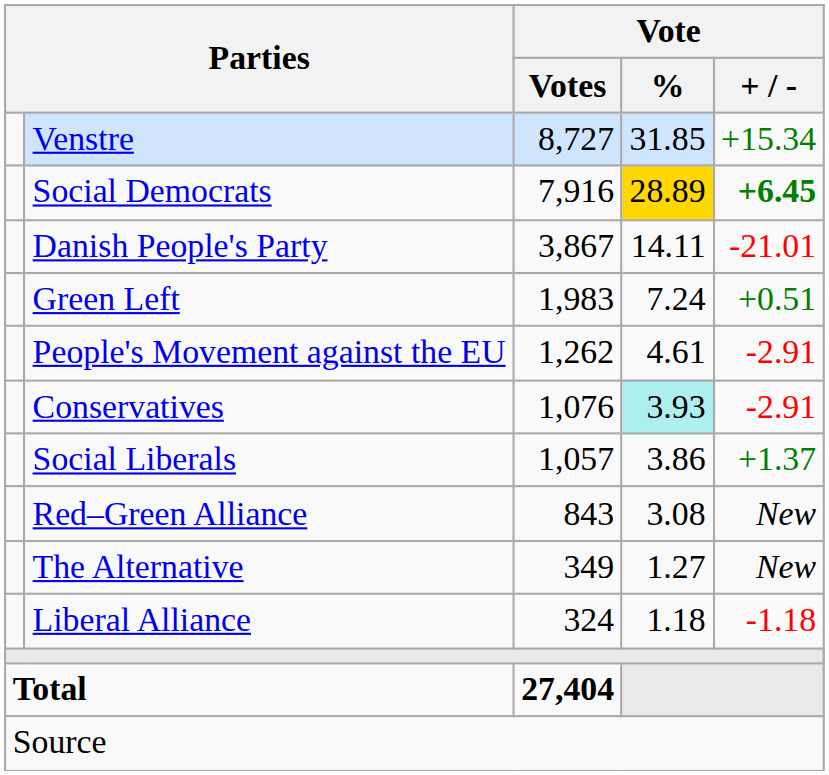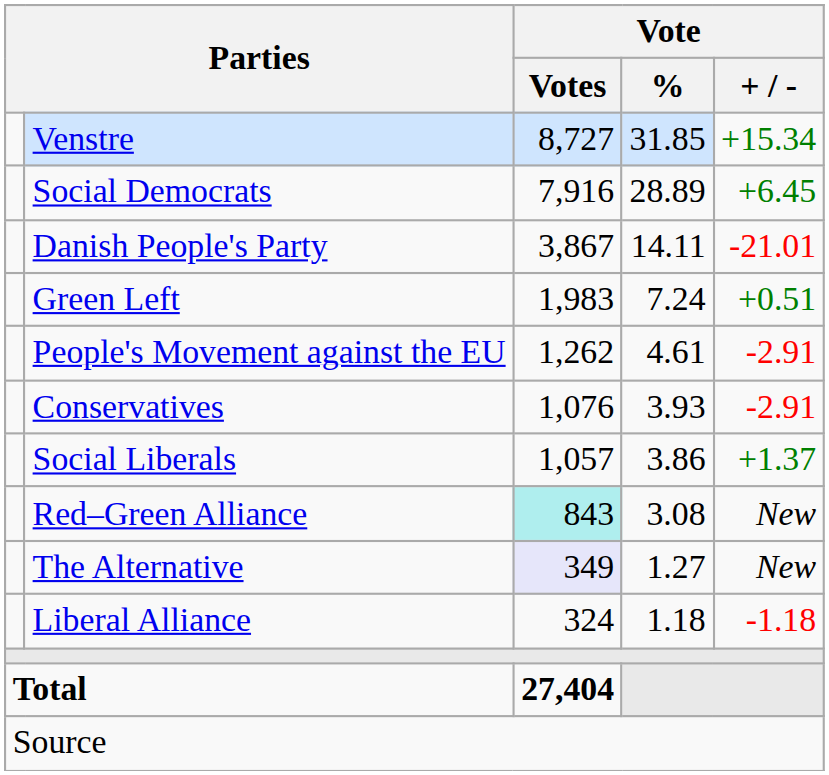(668, 191) gold background -> (668, 191) no background
(777, 191) bold -> (777, 191) normal
(676, 406) paleturquoise background -> (676, 406) no background
(589, 513) no background -> (589, 513) paleturquoise background
(589, 566) no background -> (589, 566) lavender background
